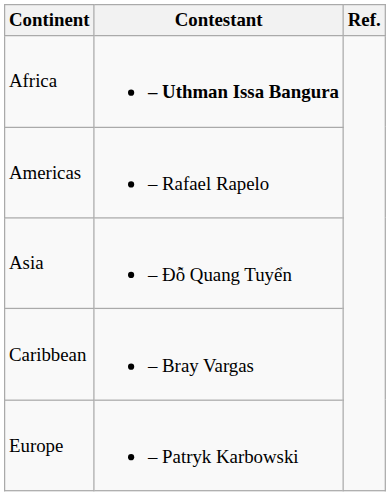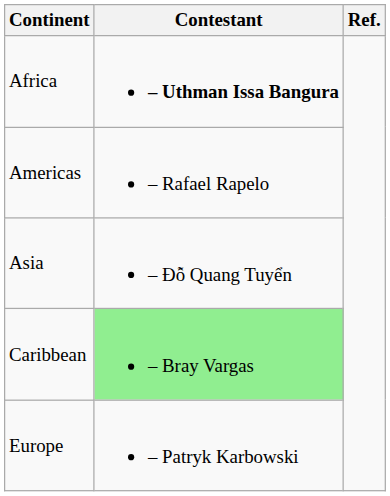(219, 366) no background -> (219, 366) lightgreen background
